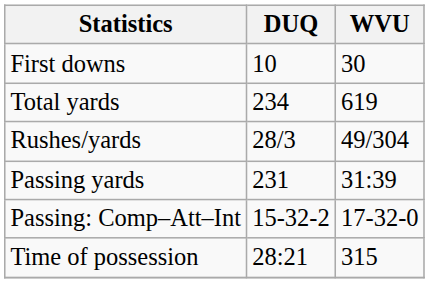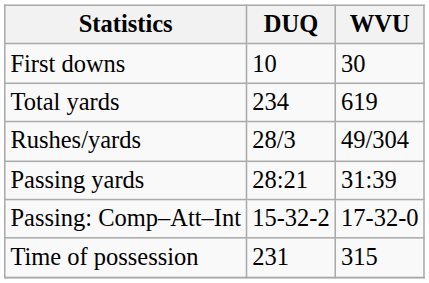(271, 179) 231 -> (280, 179) 28:21
(280, 257) 28:21 -> (271, 257) 231
